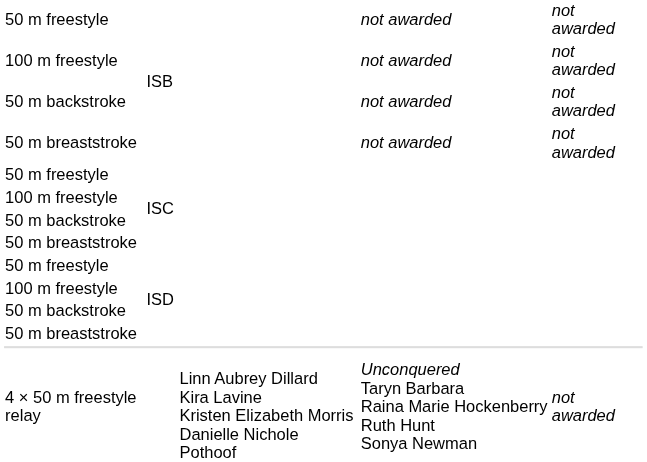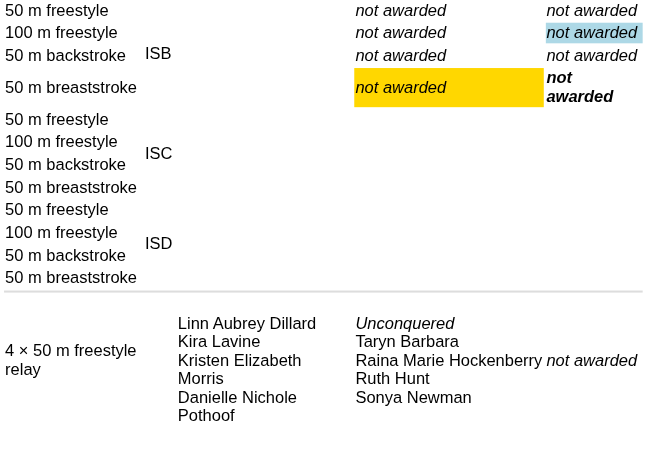(583, 60) no background -> (592, 33) lightblue background
(406, 143) no background -> (401, 87) gold background
(583, 143) normal -> (580, 87) bold
